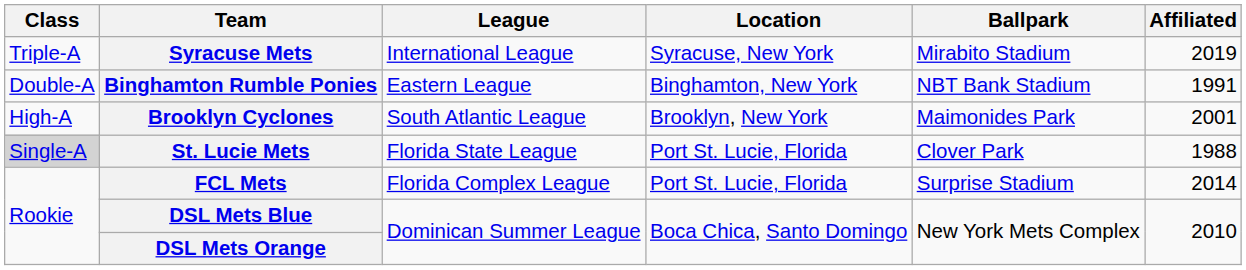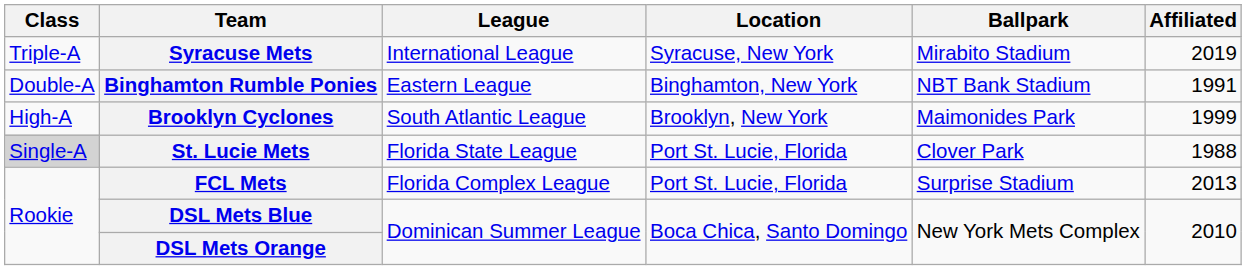(1214, 118) 2001 -> (1214, 118) 1999
(1214, 183) 2014 -> (1214, 183) 2013
